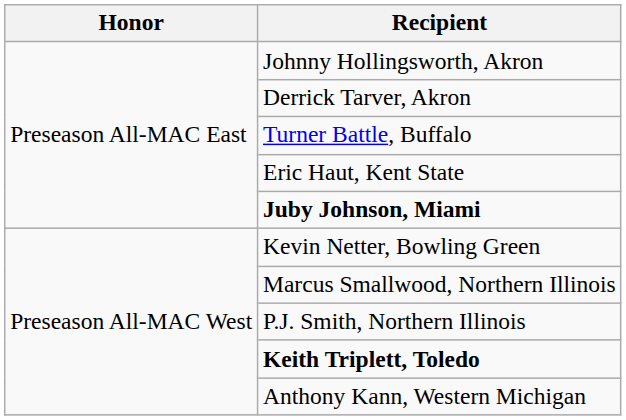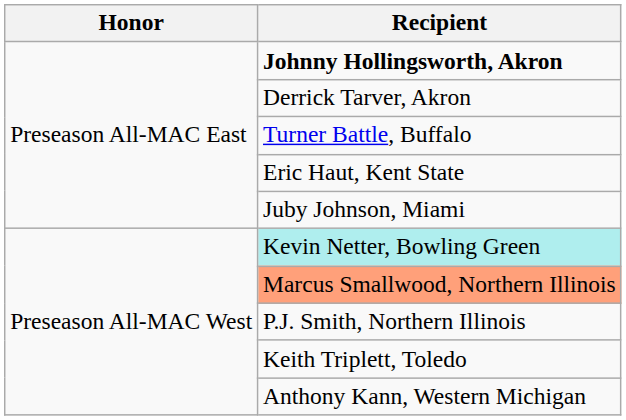(403, 60) normal -> (413, 60) bold
(372, 209) bold -> (364, 209) normal
(402, 246) no background -> (402, 246) paleturquoise background
(439, 284) no background -> (439, 284) lightsalmon background
(371, 358) bold -> (365, 358) normal
